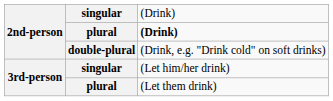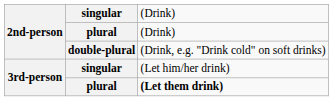(159, 31) bold -> (158, 31) normal
(179, 86) normal -> (182, 86) bold
